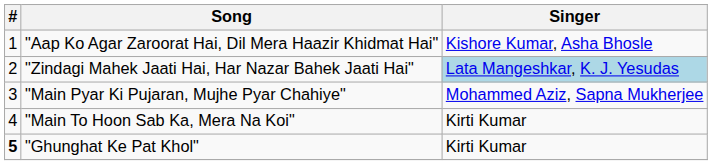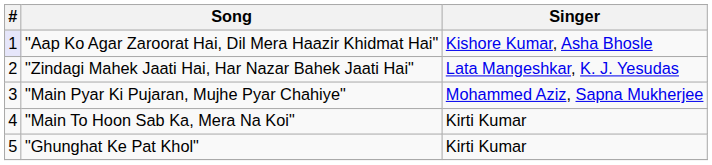(13, 43) no background -> (13, 43) lavender background
(562, 69) lightblue background -> (562, 69) no background
(13, 146) bold -> (13, 146) normal
